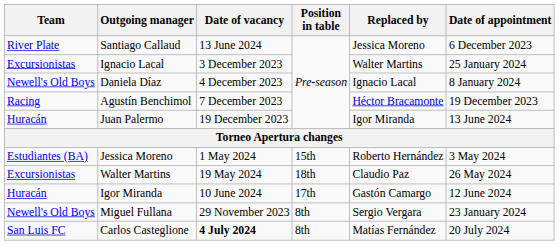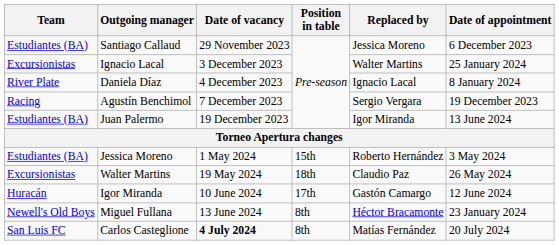(33, 45) River Plate -> (47, 45) Estudiantes (BA)
(230, 45) 13 June 2024 -> (244, 45) 29 November 2023
(51, 82) Newell's Old Boys -> (33, 82) River Plate
(398, 100) Héctor Bracamonte -> (387, 100) Sergio Vergara
(27, 119) Huracán -> (47, 119) Estudiantes (BA)
(244, 212) 29 November 2023 -> (230, 212) 13 June 2024
(387, 212) Sergio Vergara -> (398, 212) Héctor Bracamonte
